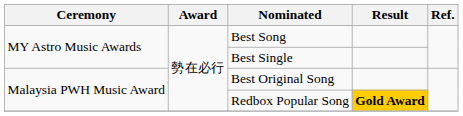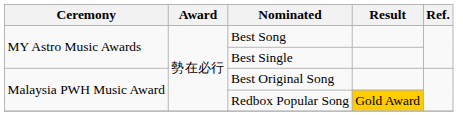(390, 100) bold -> (388, 100) normal
